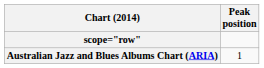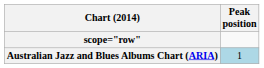(240, 55) no background -> (240, 55) lightblue background
